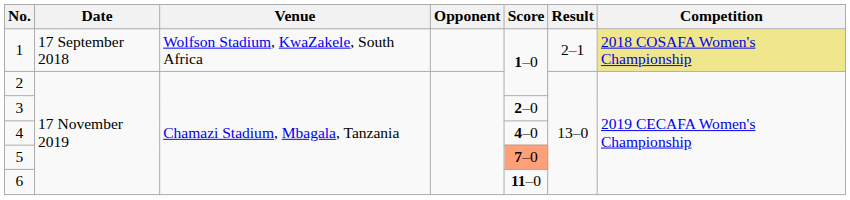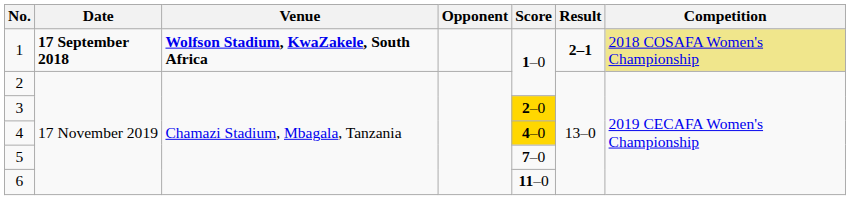(81, 50) normal -> (83, 50) bold
(279, 50) normal -> (288, 50) bold
(573, 50) normal -> (580, 50) bold
(526, 108) no background -> (534, 108) gold background
(526, 132) no background -> (534, 132) gold background
(526, 157) lightsalmon background -> (534, 157) no background
